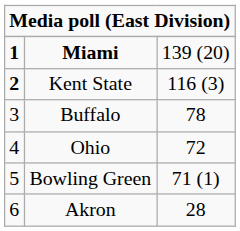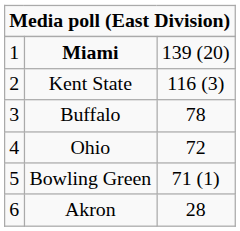(14, 52) bold -> (14, 52) normal
(14, 84) bold -> (14, 84) normal
